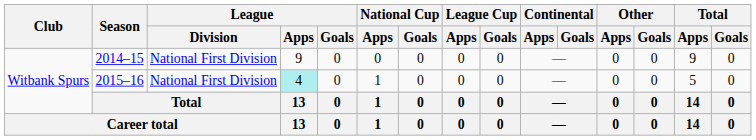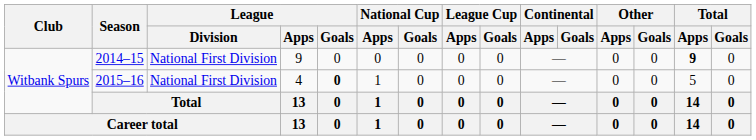(693, 59) normal -> (693, 59) bold
(299, 80) paleturquoise background -> (299, 80) no background
(337, 80) normal -> (337, 80) bold
